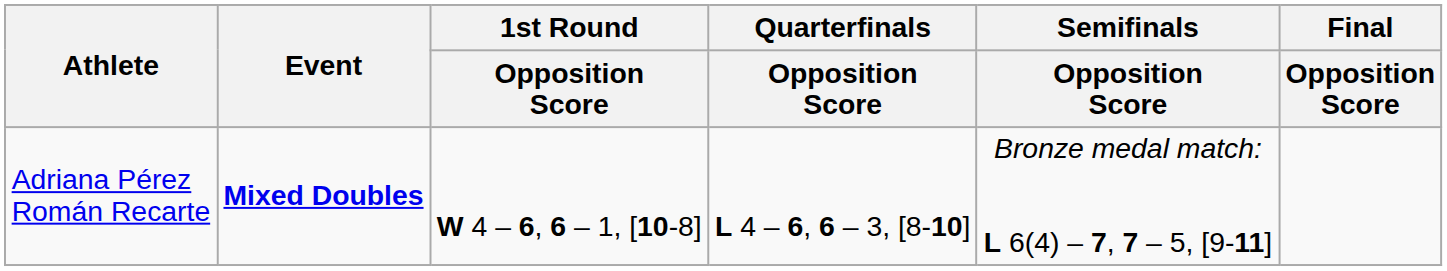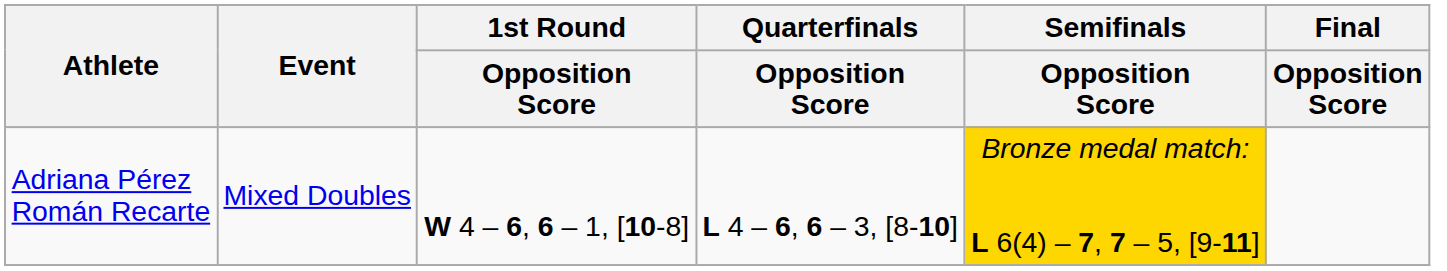(324, 196) bold -> (317, 196) normal
(1128, 196) no background -> (1115, 196) gold background
